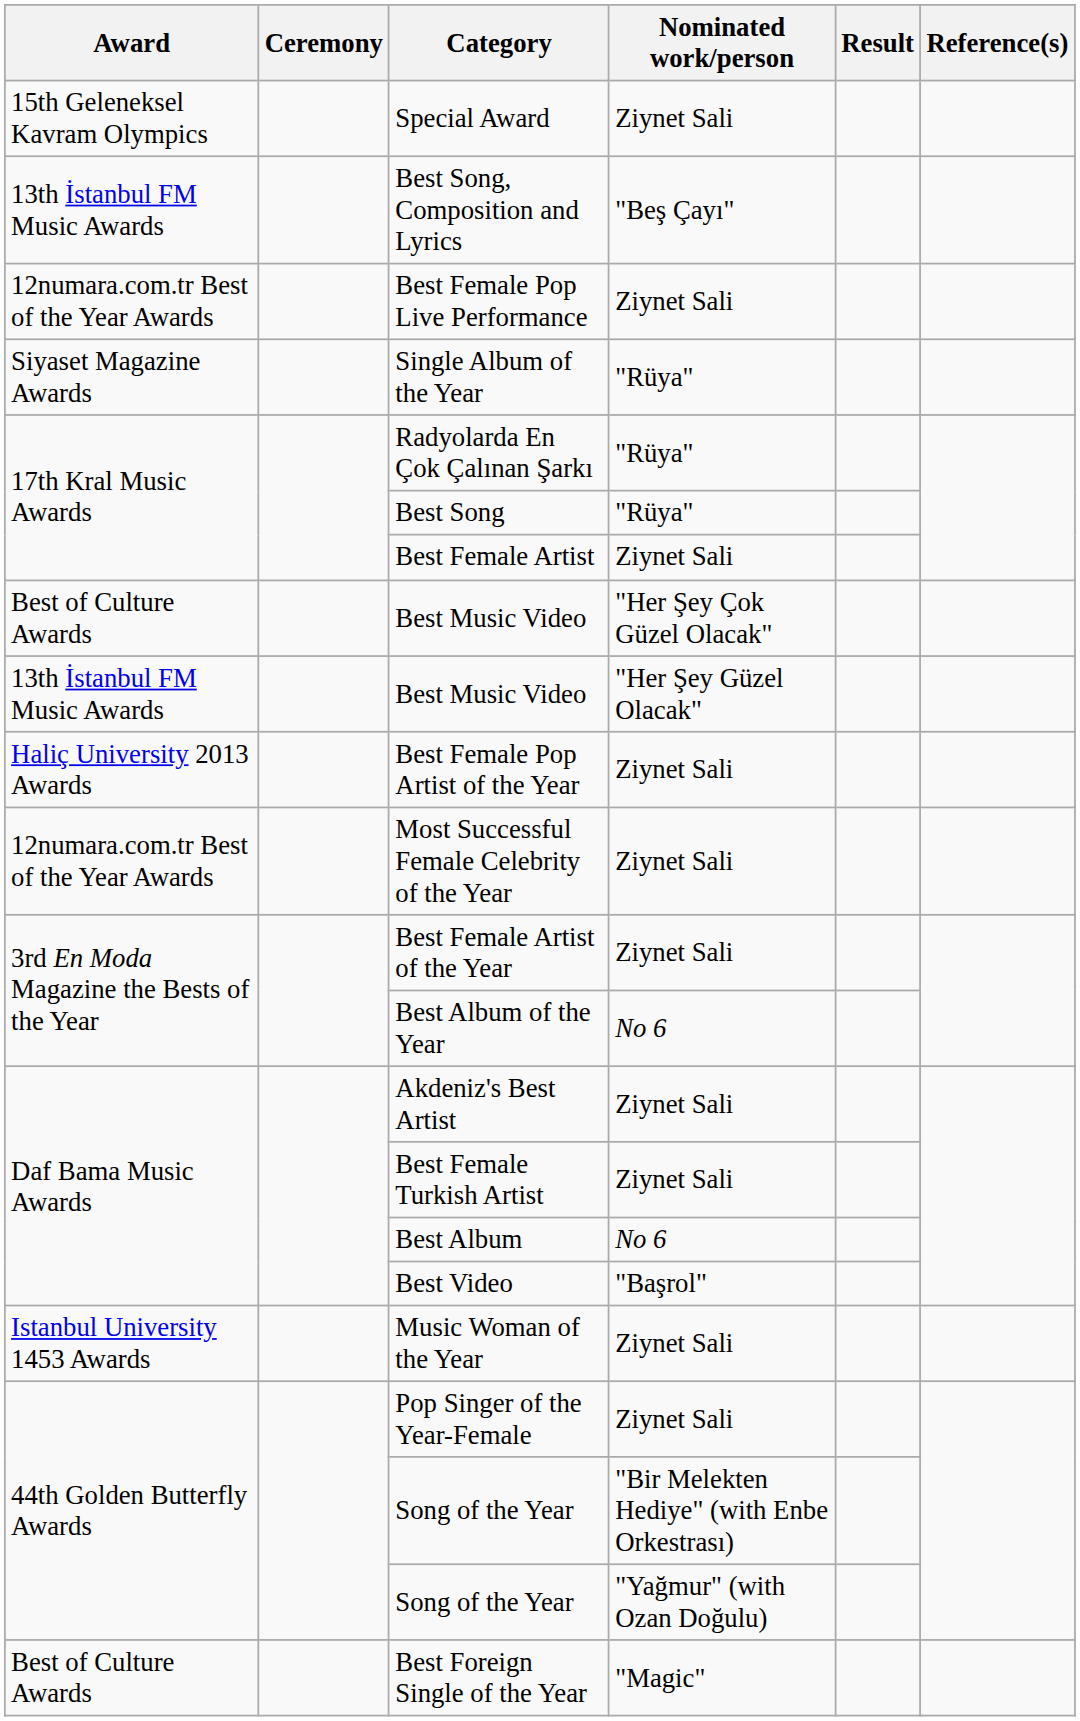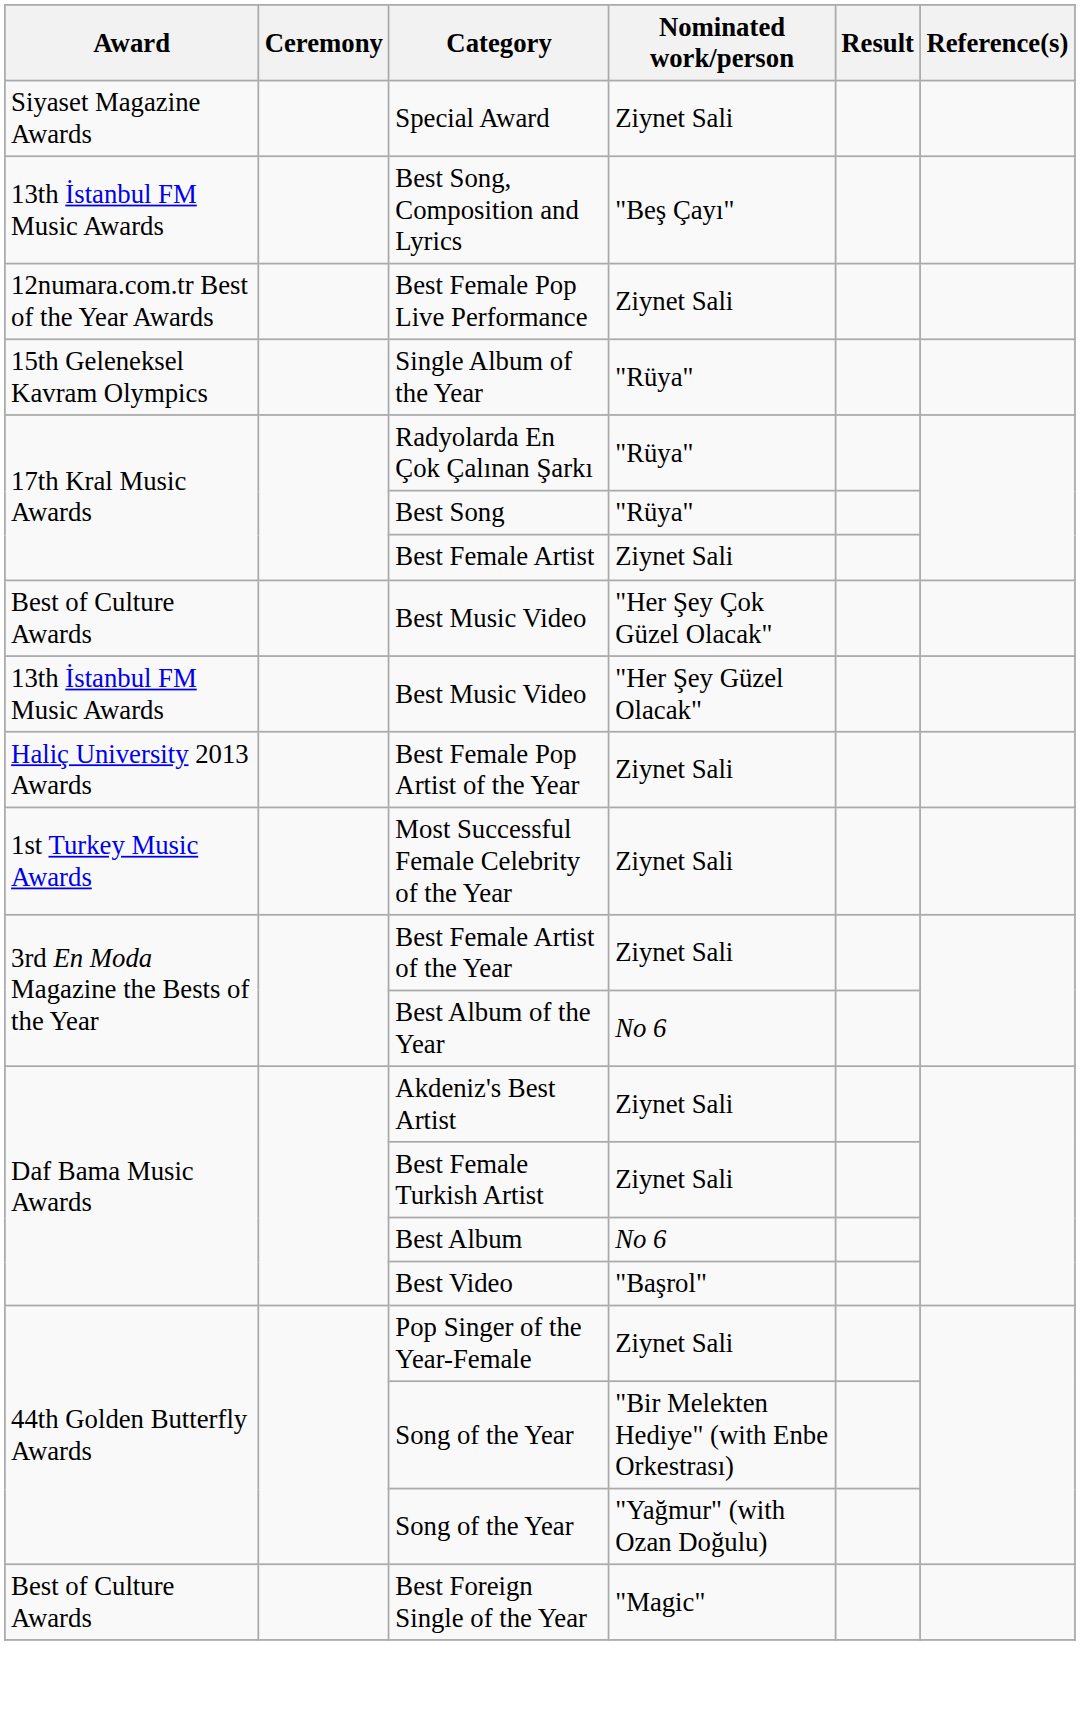(109, 118) 15th Geleneksel Kavram Olympics -> (106, 118) Siyaset Magazine Awards
(106, 377) Siyaset Magazine Awards -> (109, 377) 15th Geleneksel Kavram Olympics
(129, 860) 12numara.com.tr Best of the Year Awards -> (105, 860) 1st Turkey Music Awards
- row: (488, 1343)
